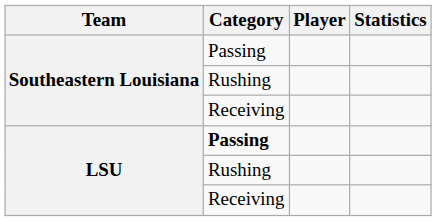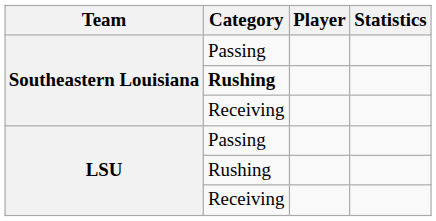(239, 80) normal -> (242, 80) bold
(238, 140) bold -> (237, 140) normal
